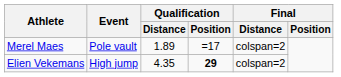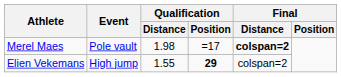(164, 46) 1.89 -> (164, 46) 1.98
(261, 46) normal -> (262, 46) bold
(164, 64) 4.35 -> (164, 64) 1.55
